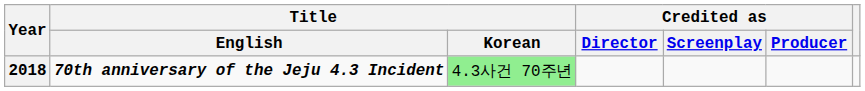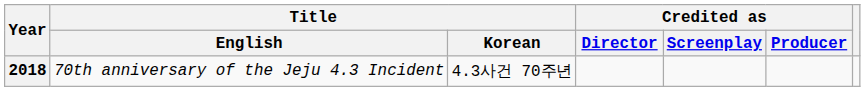(249, 71) bold -> (249, 71) normal
(512, 72) lightgreen background -> (512, 72) no background
